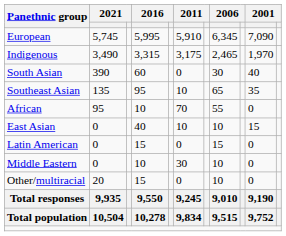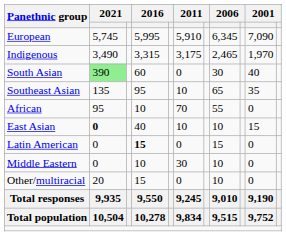(101, 72) no background -> (101, 72) lightgreen background
(95, 126) normal -> (95, 126) bold
(140, 144) normal -> (140, 144) bold
